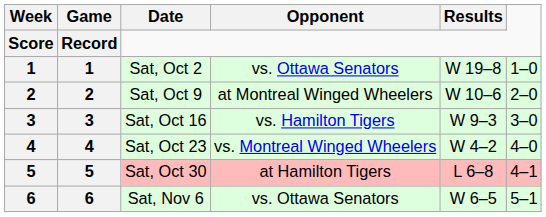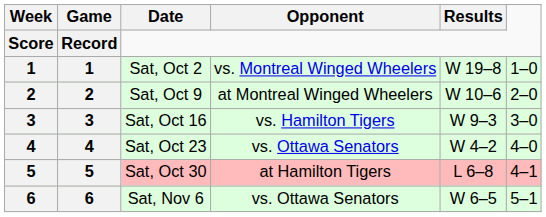(325, 69) vs. Ottawa Senators -> (325, 69) vs. Montreal Winged Wheelers
(325, 146) vs. Montreal Winged Wheelers -> (325, 146) vs. Ottawa Senators
